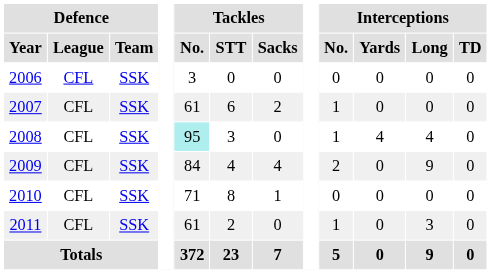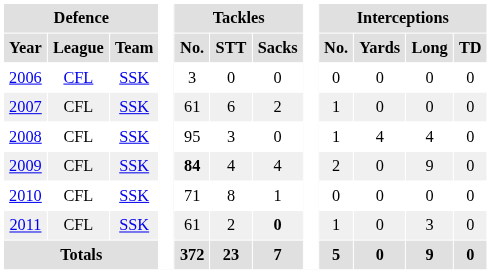(192, 136) paleturquoise background -> (192, 136) no background
(192, 166) normal -> (192, 166) bold
(278, 225) normal -> (278, 225) bold
